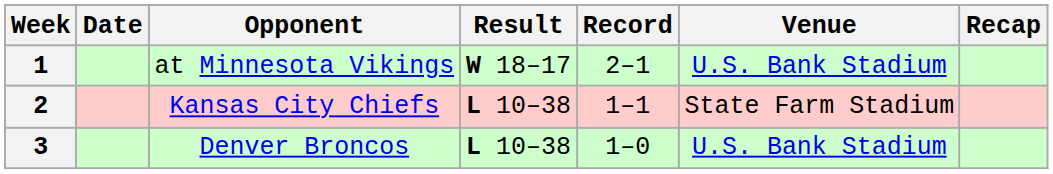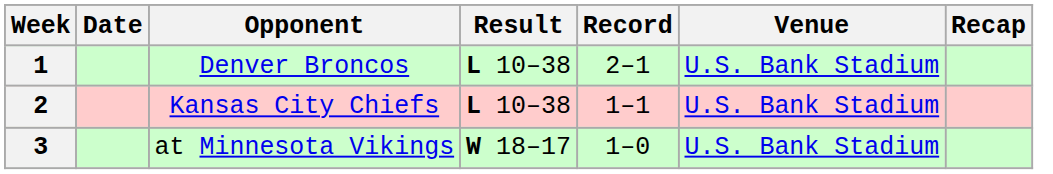(304, 66) at Minnesota Vikings -> (304, 66) Denver Broncos
(518, 66) W 18–17 -> (518, 66) L 10–38
(819, 107) State Farm Stadium -> (812, 107) U.S. Bank Stadium
(304, 147) Denver Broncos -> (304, 147) at Minnesota Vikings
(518, 147) L 10–38 -> (518, 147) W 18–17
